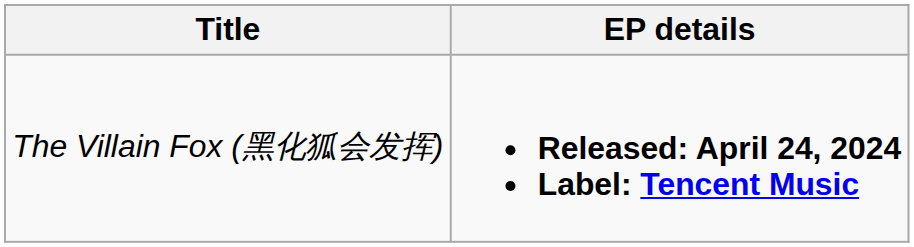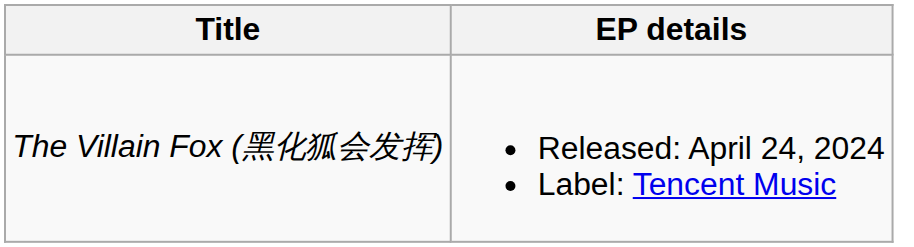(680, 166) bold -> (671, 166) normal
